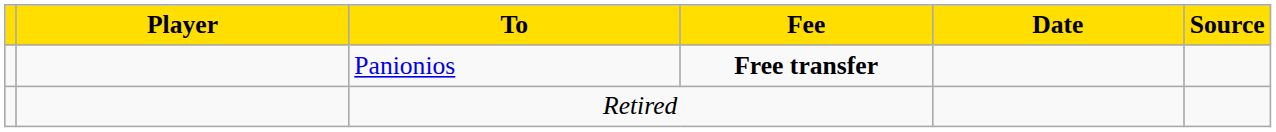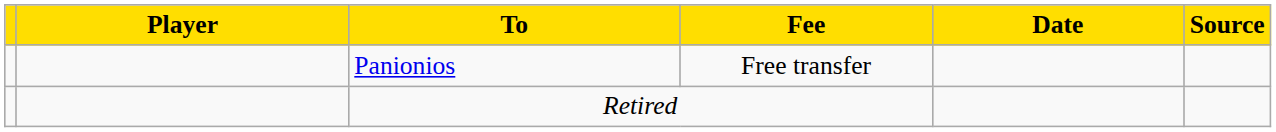(806, 65) bold -> (806, 65) normal
